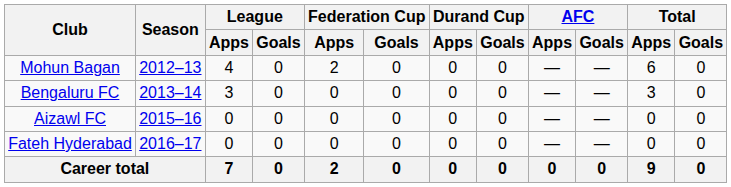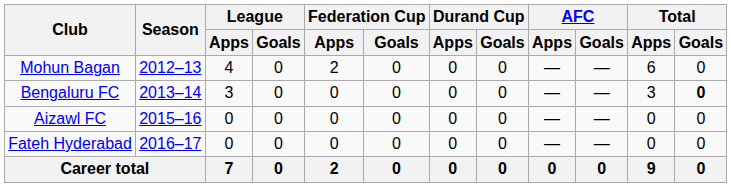(701, 93) normal -> (701, 93) bold
